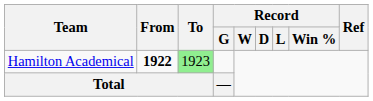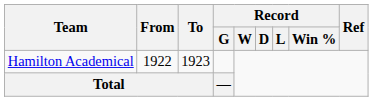(157, 61) bold -> (157, 61) normal
(196, 61) lightgreen background -> (196, 61) no background
